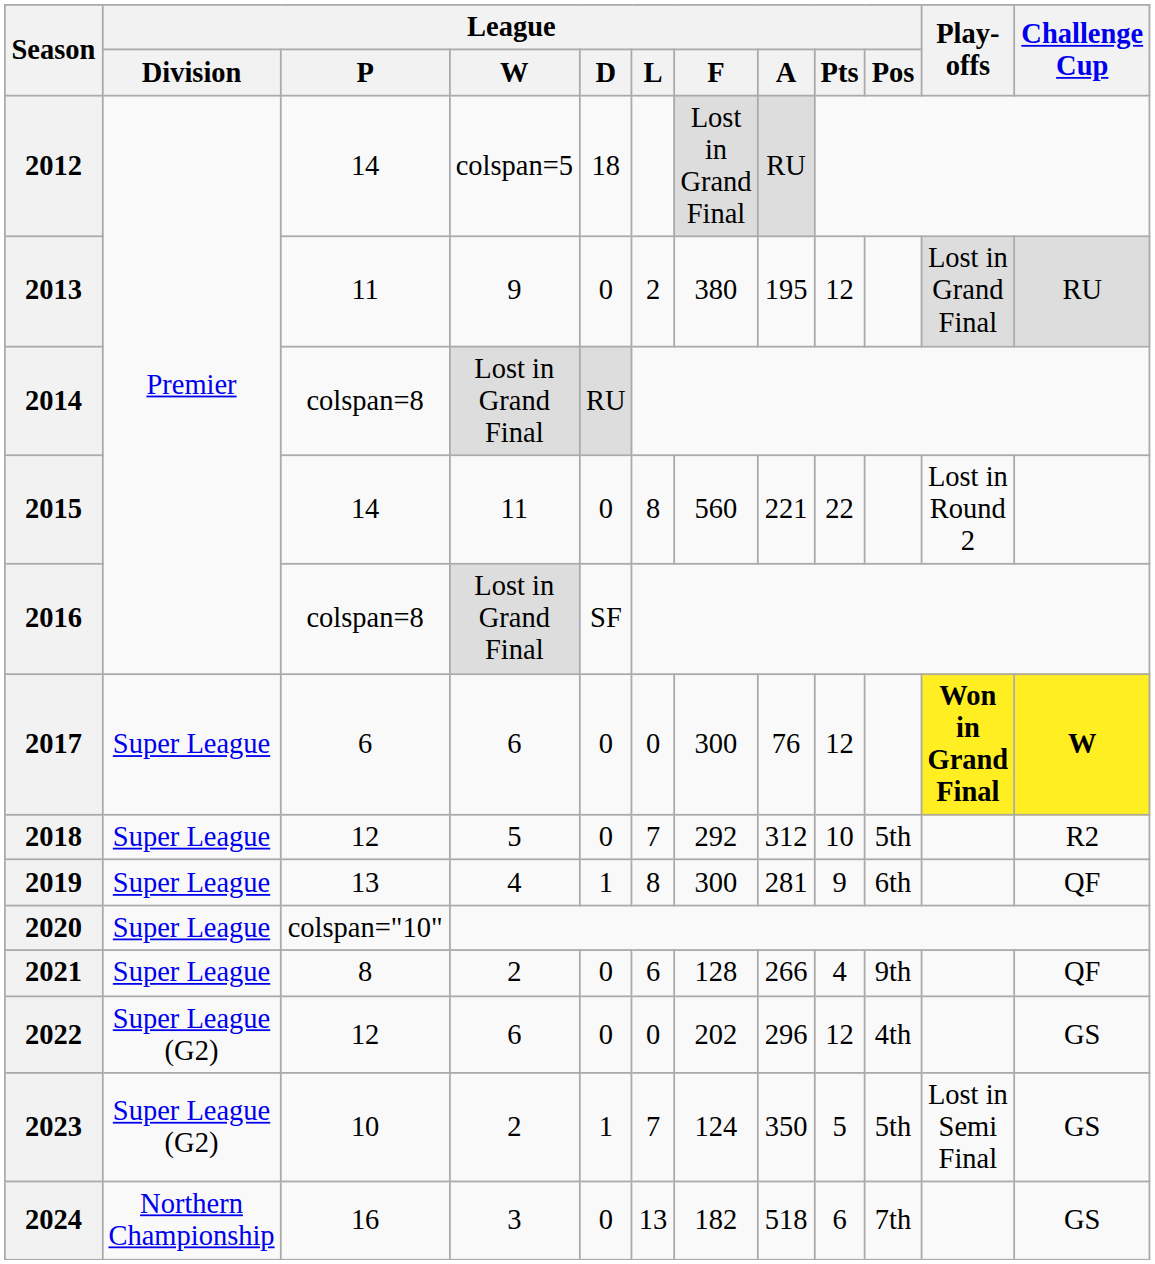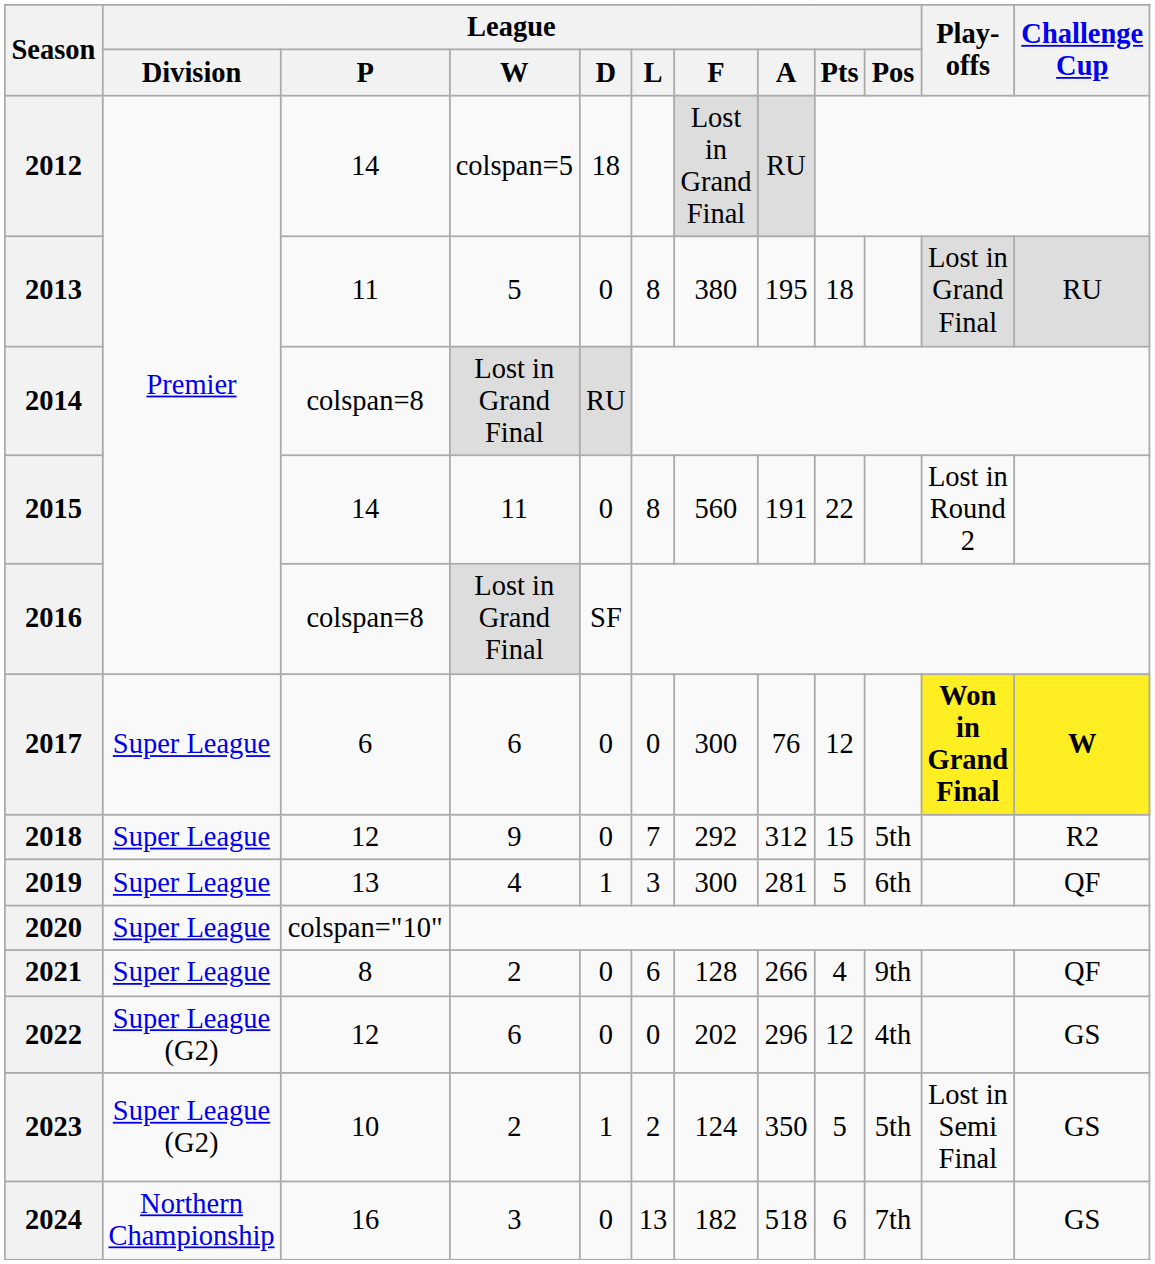(514, 290) 9 -> (514, 290) 5
(653, 290) 2 -> (653, 290) 8
(840, 290) 12 -> (840, 290) 18
(786, 509) 221 -> (786, 509) 191
(514, 836) 5 -> (514, 836) 9
(840, 836) 10 -> (840, 836) 15
(653, 882) 8 -> (653, 882) 3
(840, 882) 9 -> (840, 882) 5
(653, 1126) 7 -> (653, 1126) 2
